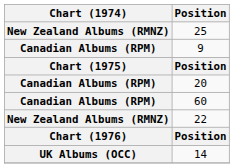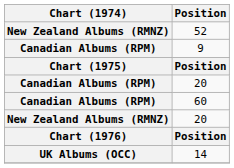(201, 31) 25 -> (201, 31) 52
(201, 119) 22 -> (201, 119) 20
